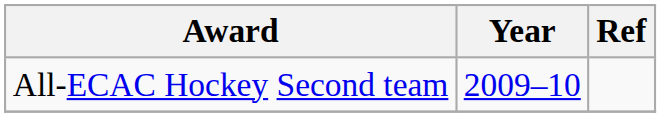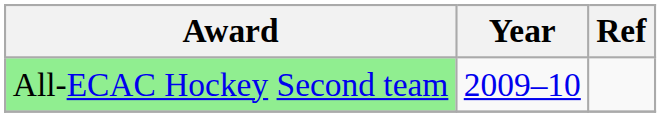(231, 84) no background -> (231, 84) lightgreen background
